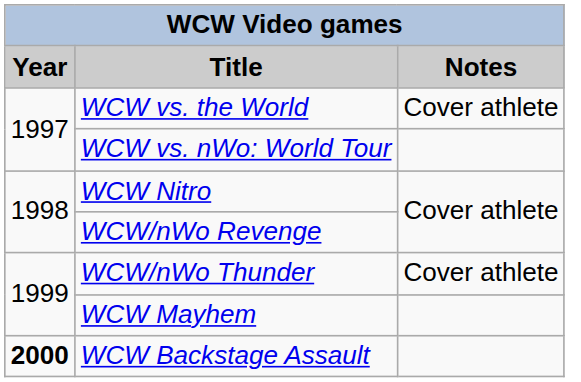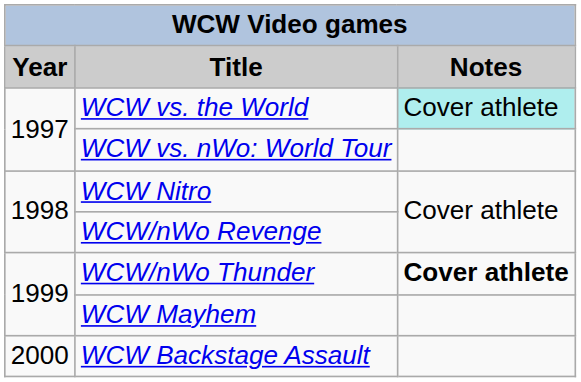(481, 107) no background -> (481, 107) paleturquoise background
(481, 273) normal -> (486, 273) bold
(40, 356) bold -> (40, 356) normal
